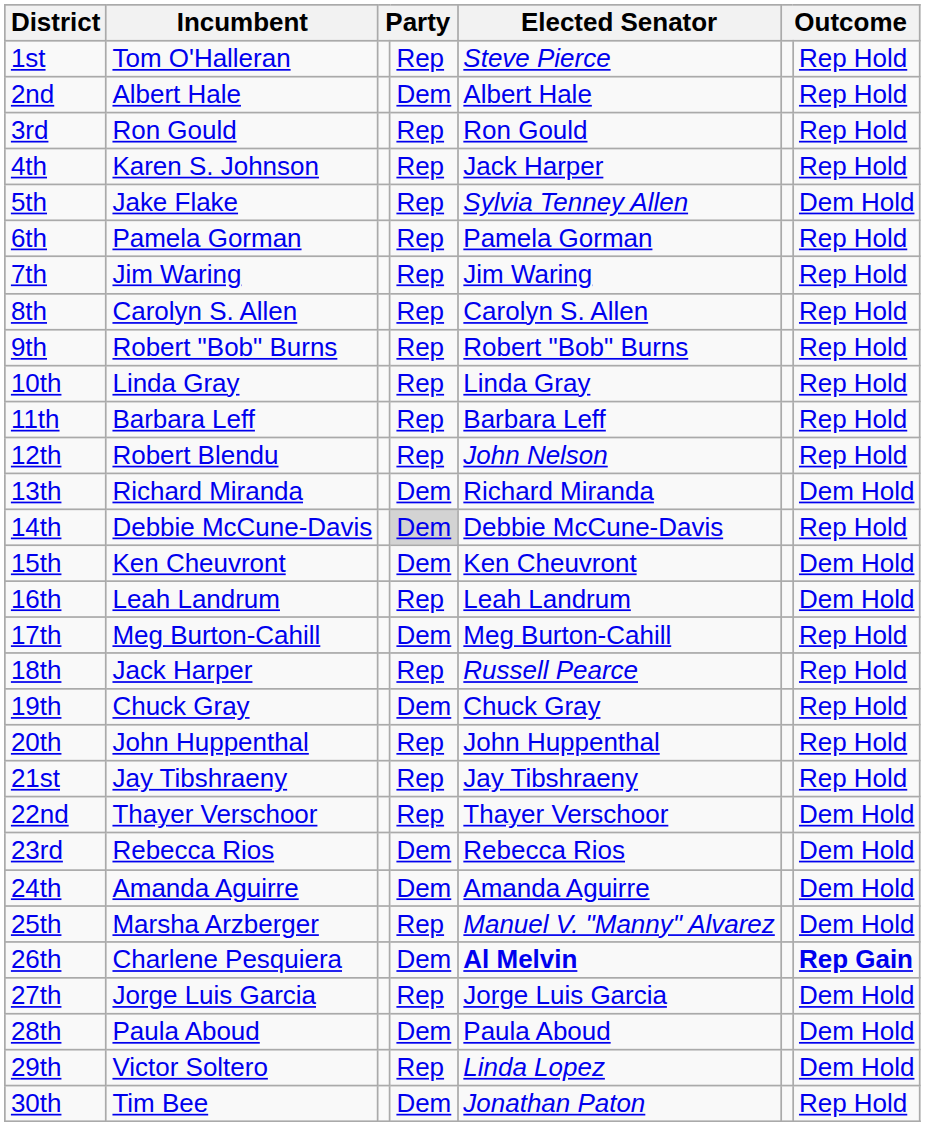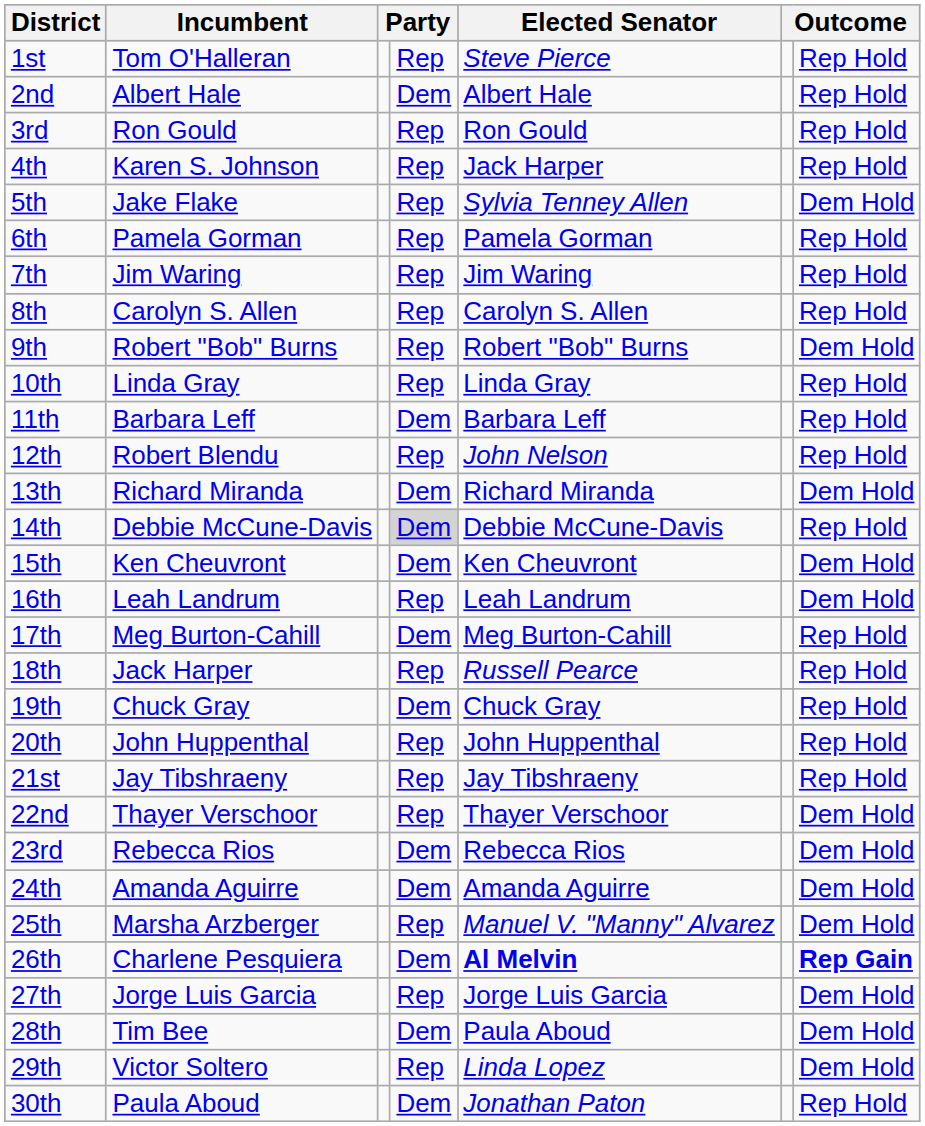(853, 346) Rep Hold -> (857, 346) Dem Hold
(420, 418) Rep -> (424, 418) Dem
(186, 1031) Paula Aboud -> (160, 1031) Tim Bee
(160, 1103) Tim Bee -> (186, 1103) Paula Aboud
